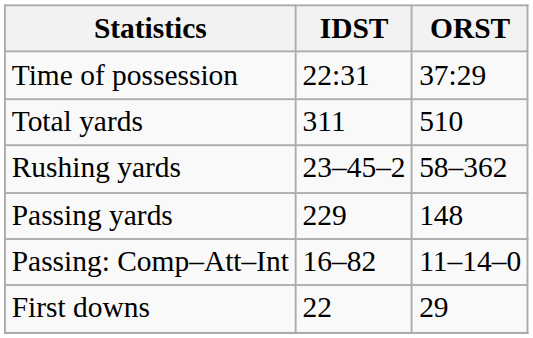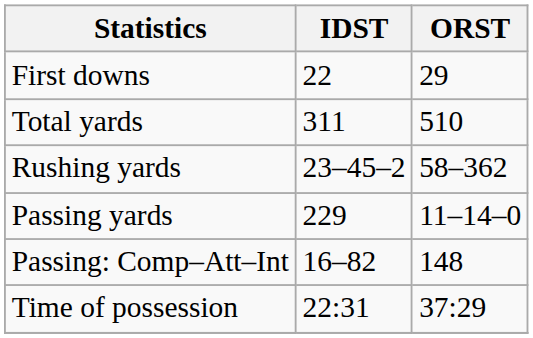rows swapped: (81, 308) <-> (125, 74)
(441, 215) 148 -> (470, 215) 11–14–0
(470, 261) 11–14–0 -> (441, 261) 148
